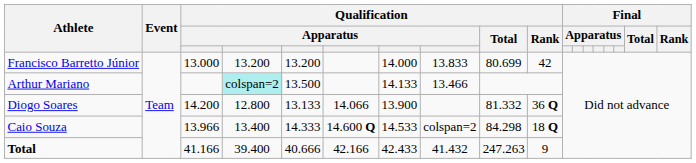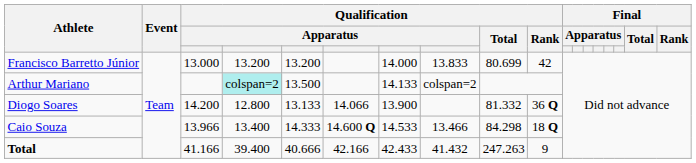(450, 84) 13.466 -> (450, 84) colspan=2
(450, 127) colspan=2 -> (450, 127) 13.466
